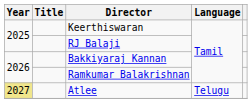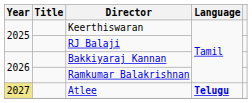(212, 91) normal -> (212, 91) bold
